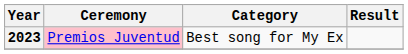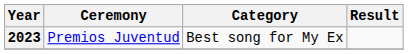(114, 38) pink background -> (114, 38) no background
